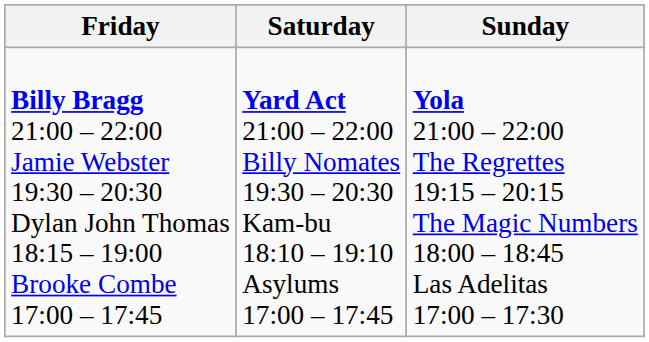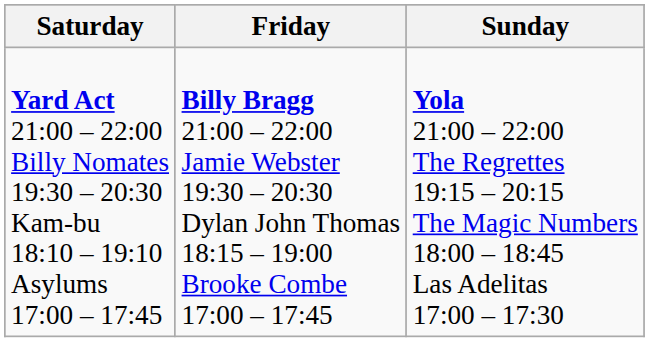columns swapped: (120, 26) <-> (321, 26)
